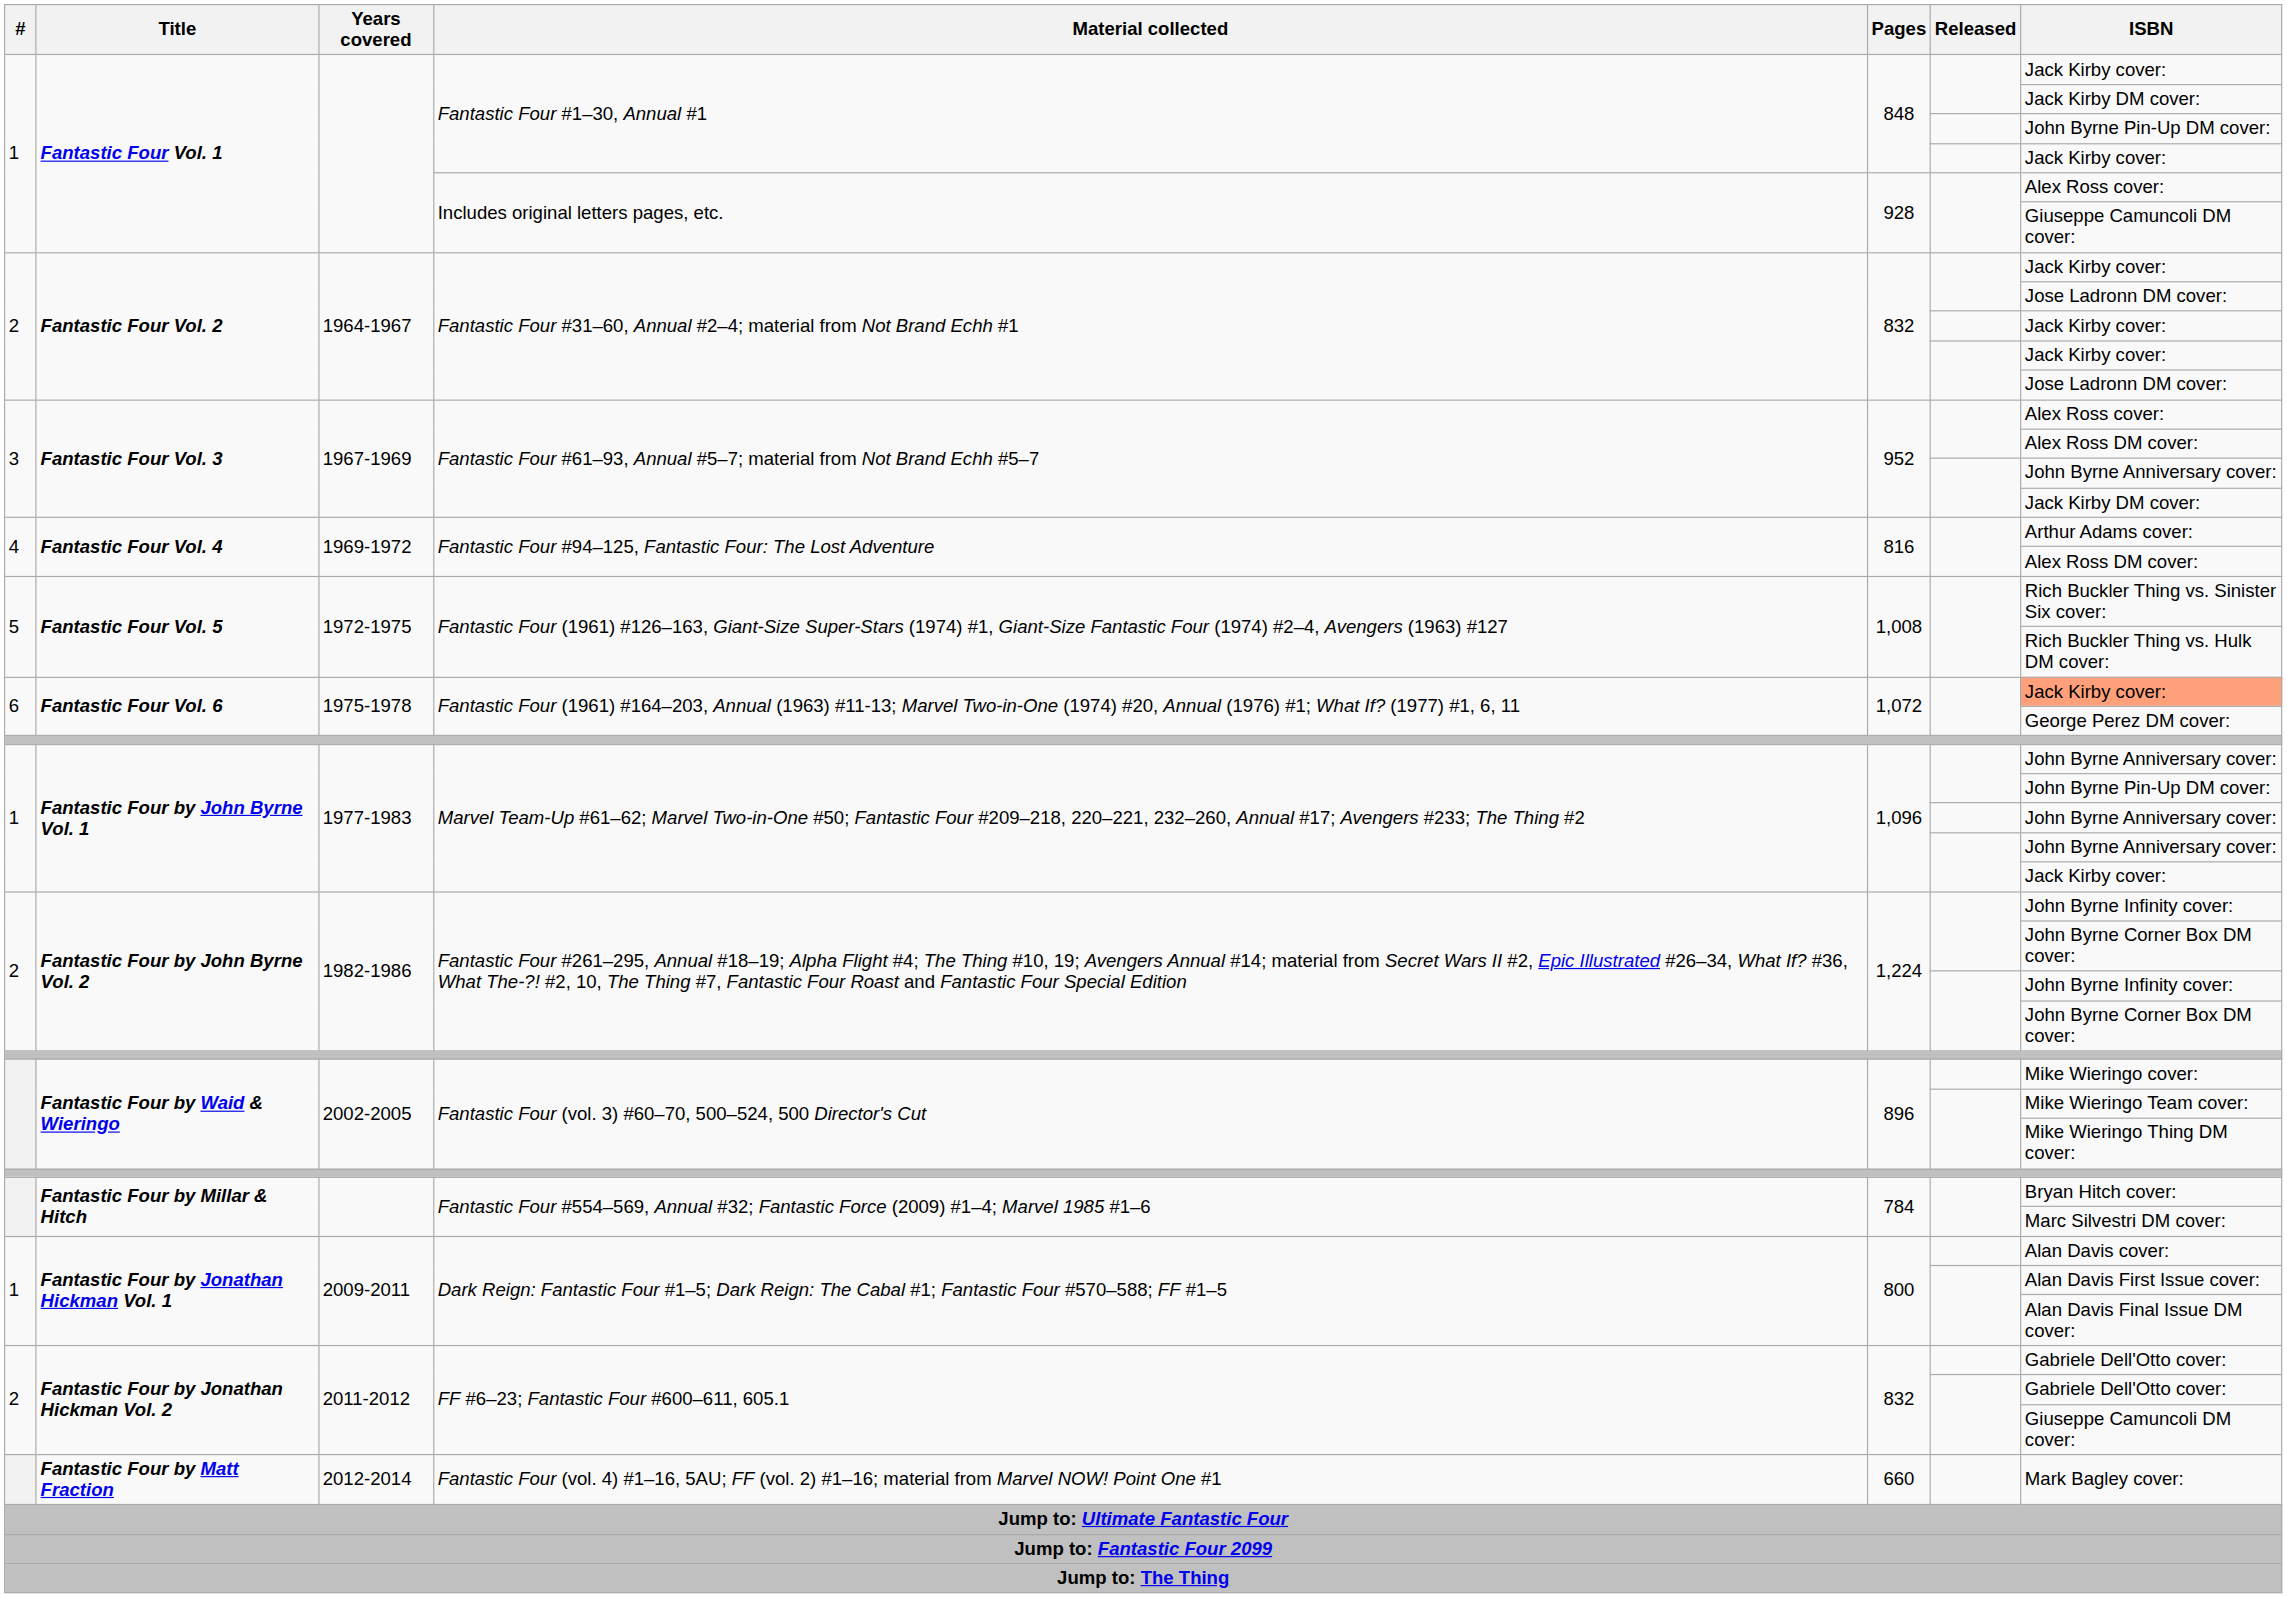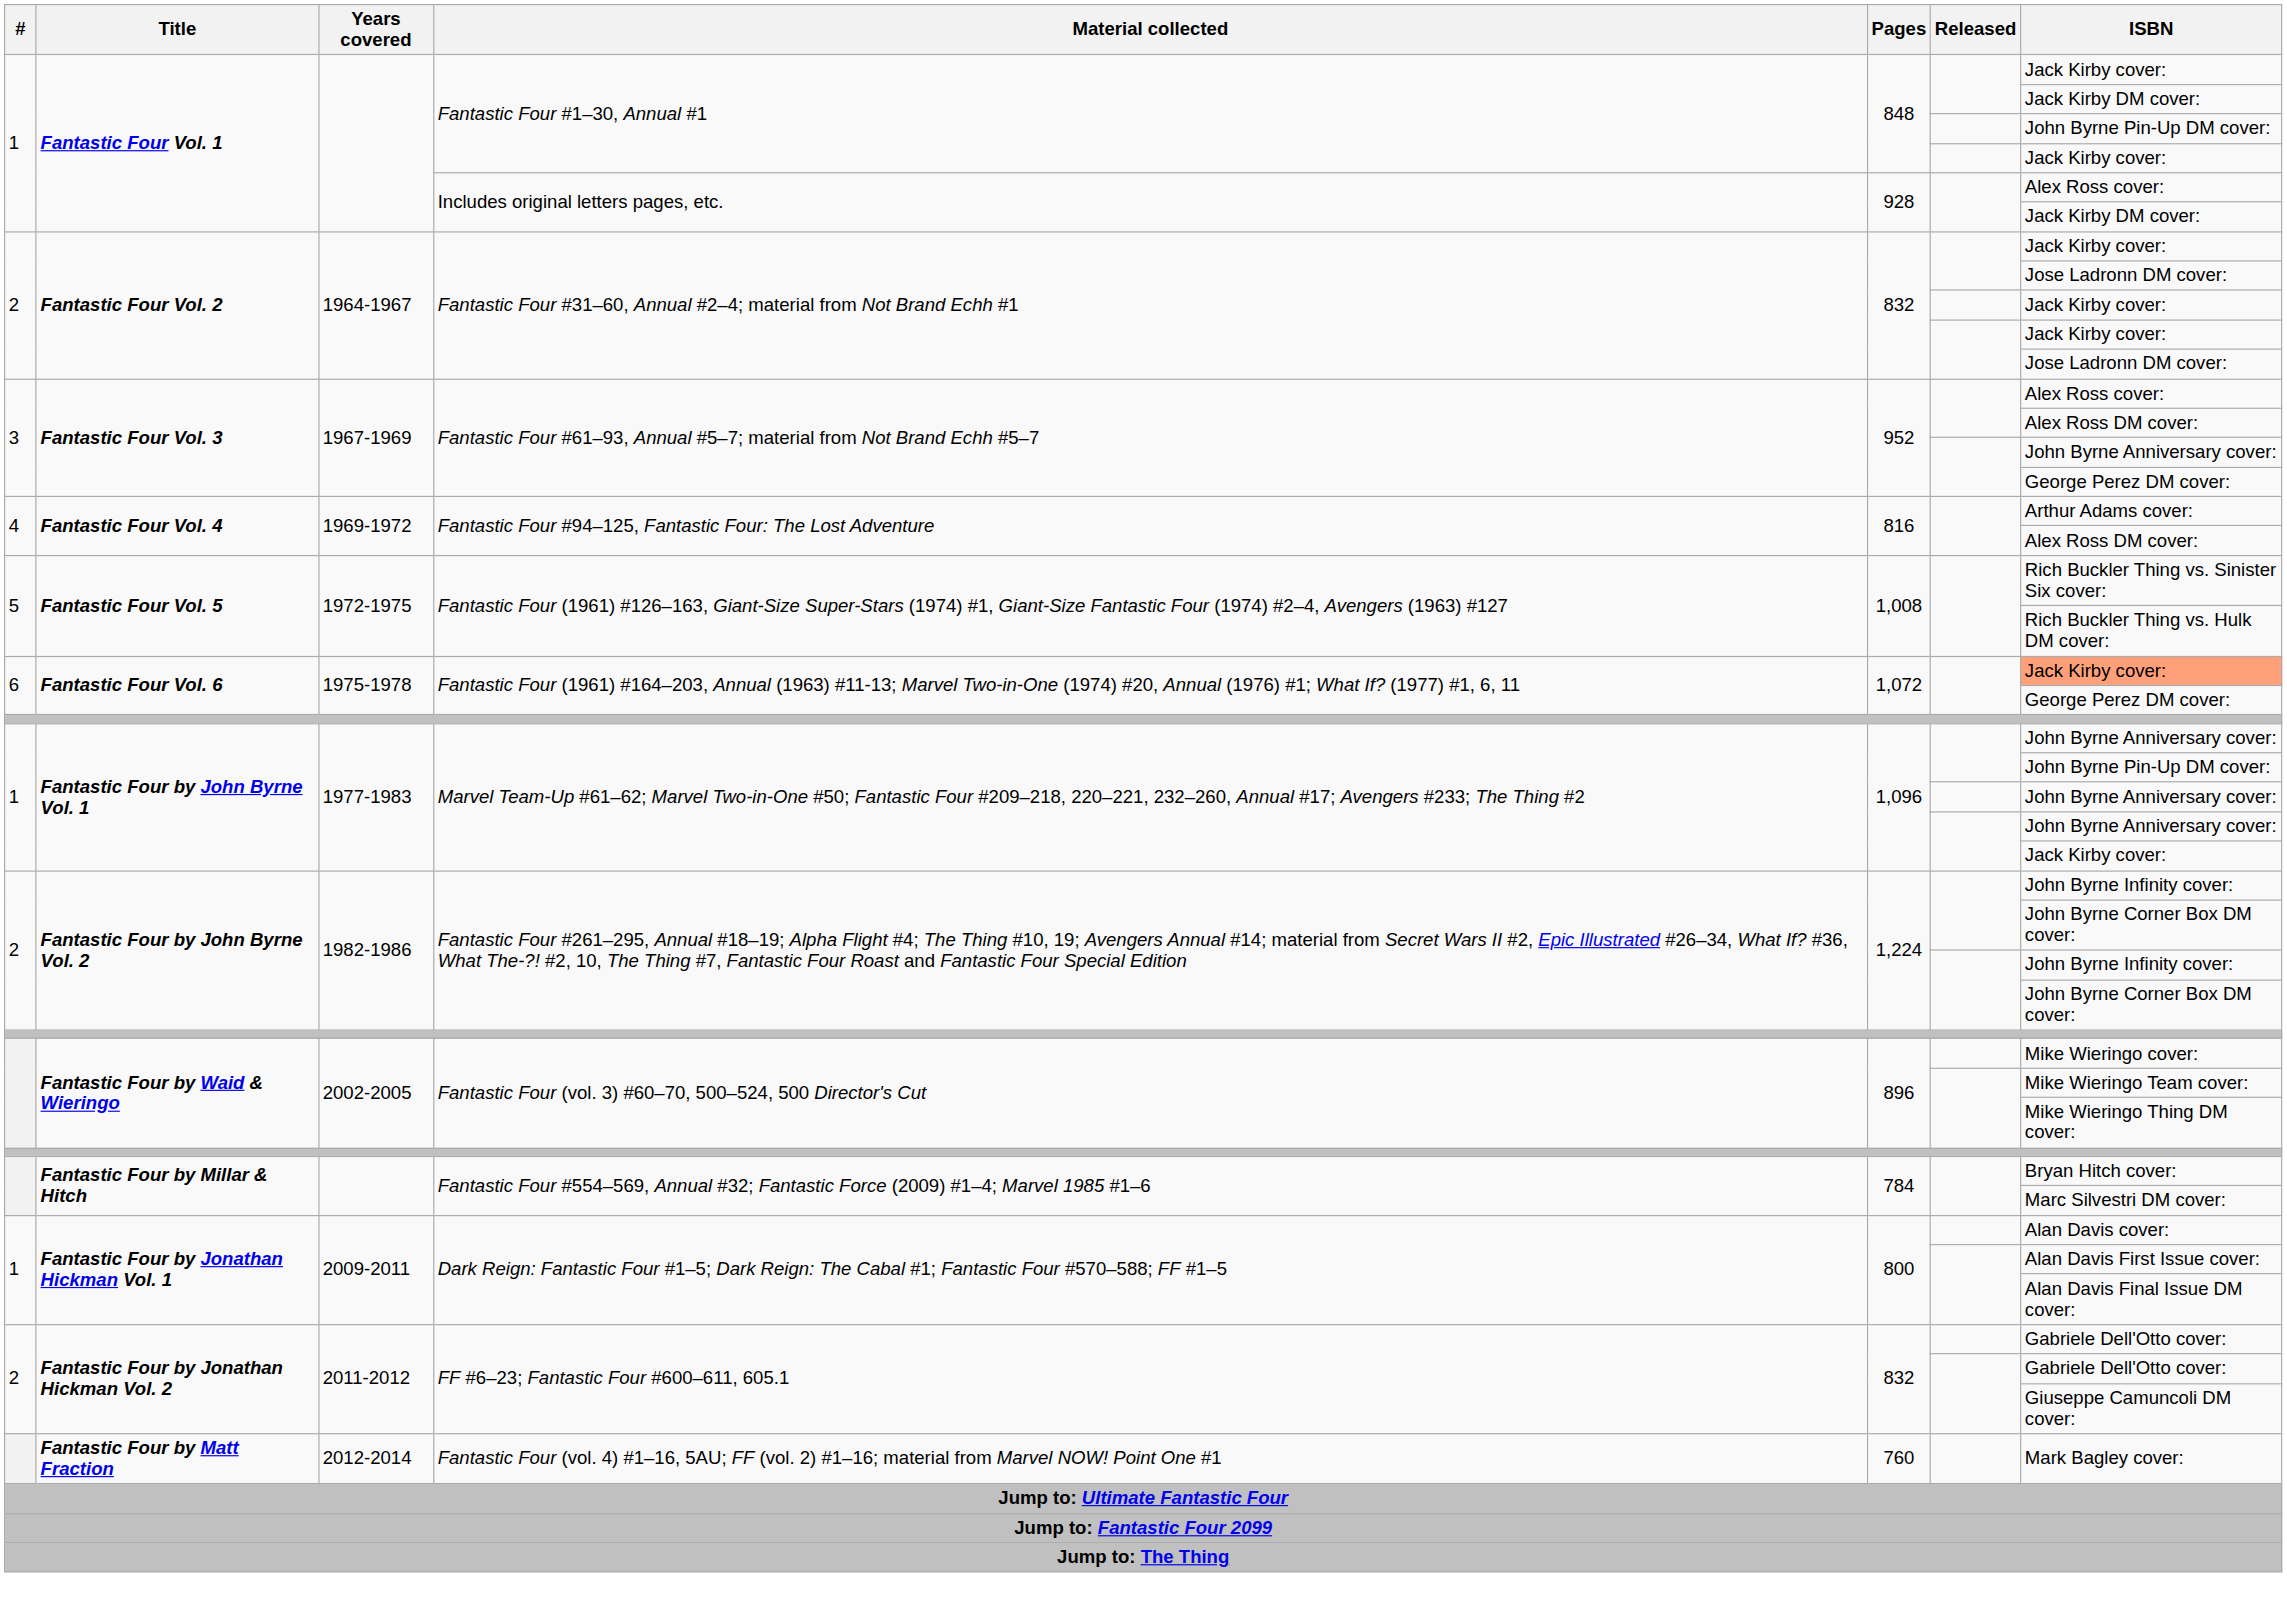(2128, 227) Giuseppe Camuncoli DM cover: -> (2113, 216) Jack Kirby DM cover:
(2113, 502) Jack Kirby DM cover: -> (2127, 481) George Perez DM cover:
(1899, 1479) 660 -> (1899, 1458) 760
